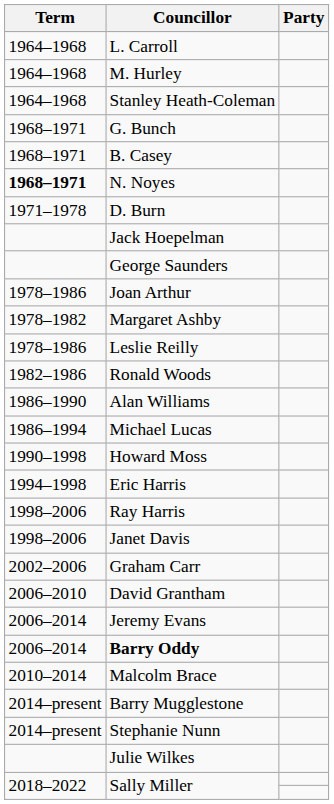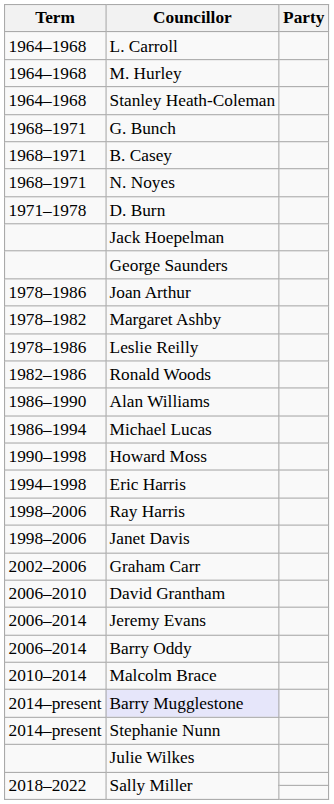(47, 182) bold -> (47, 182) normal
(154, 648) bold -> (151, 648) normal
(177, 703) no background -> (177, 703) lavender background
